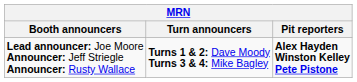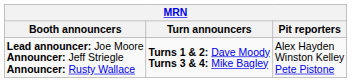(312, 58) bold -> (310, 58) normal
